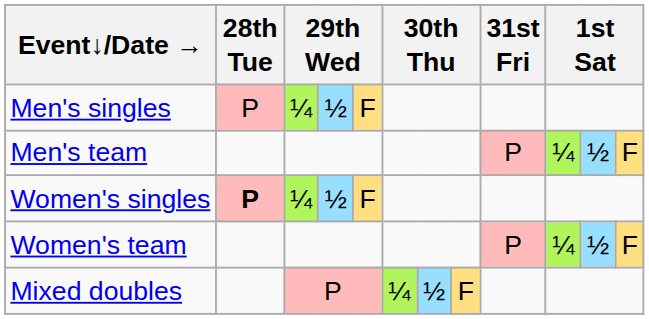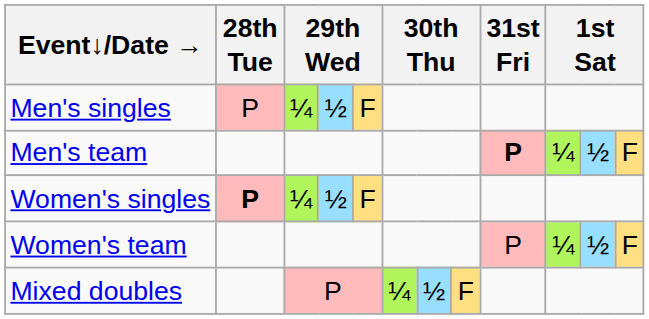(513, 153) normal -> (513, 153) bold
